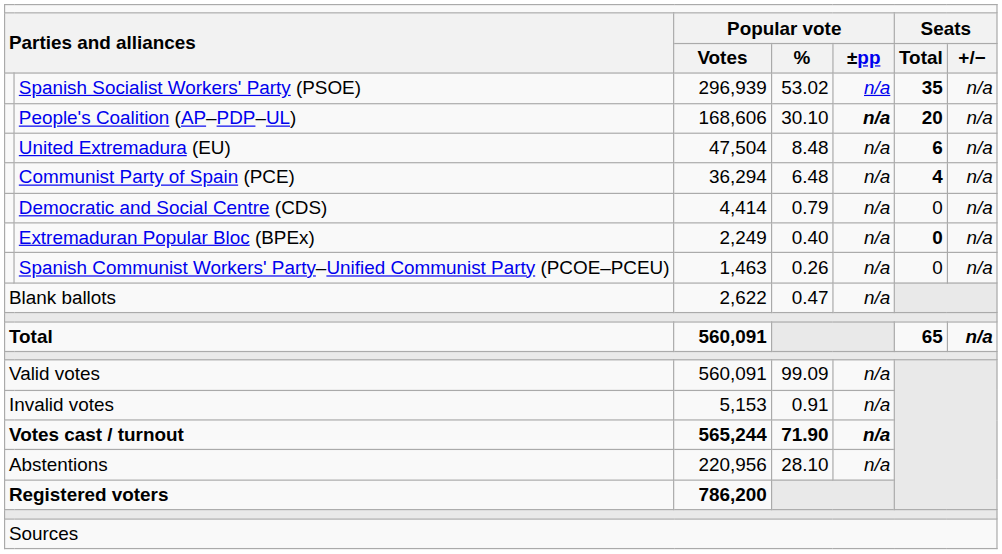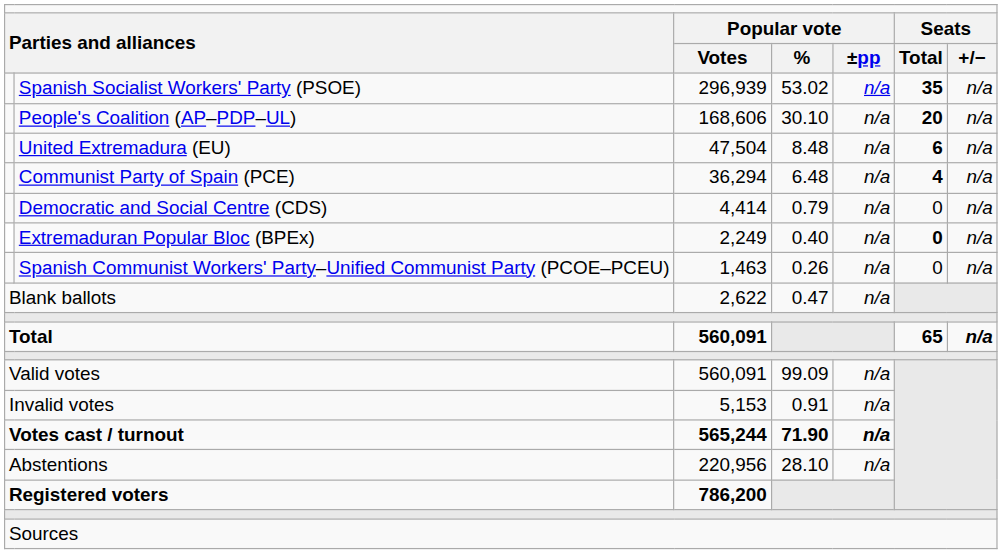(877, 118) bold -> (877, 118) normal
